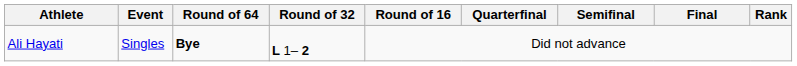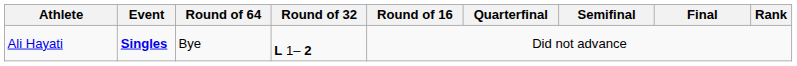(143, 43) normal -> (144, 43) bold
(188, 43) bold -> (190, 43) normal
